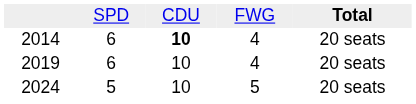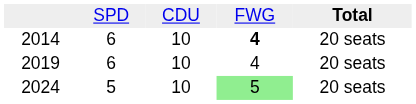(181, 39) bold -> (181, 39) normal
(255, 39) normal -> (255, 39) bold
(255, 87) no background -> (255, 87) lightgreen background
